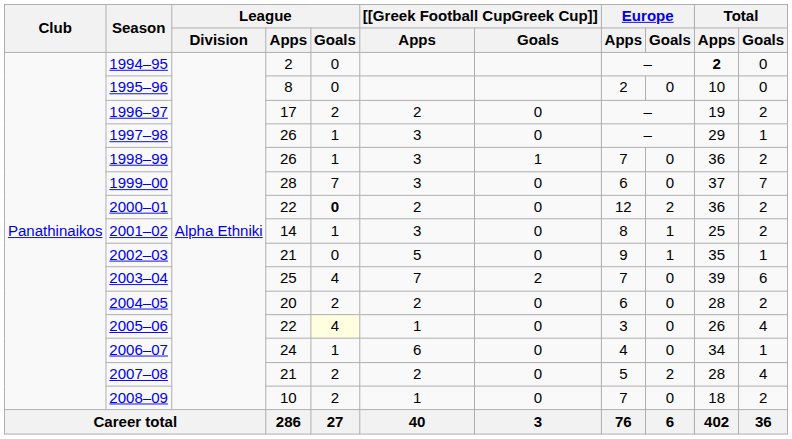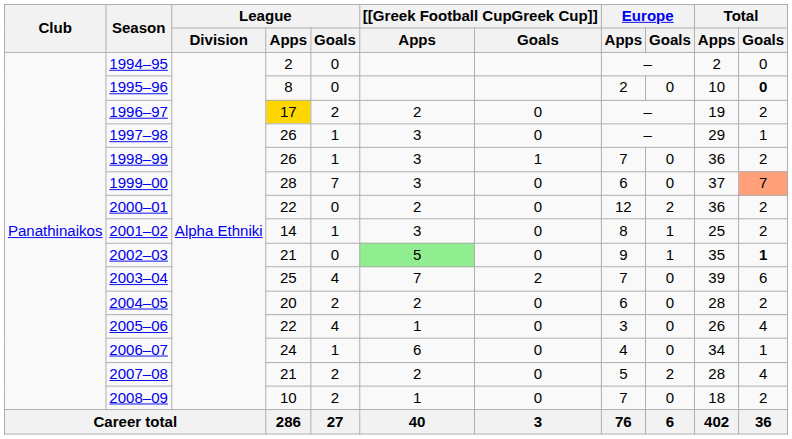(717, 64) bold -> (717, 64) normal
(763, 87) normal -> (763, 87) bold
(288, 111) no background -> (288, 111) gold background
(763, 183) no background -> (763, 183) lightsalmon background
(335, 207) bold -> (335, 207) normal
(417, 254) no background -> (417, 254) lightgreen background
(763, 254) normal -> (763, 254) bold
(335, 326) lightyellow background -> (335, 326) no background
